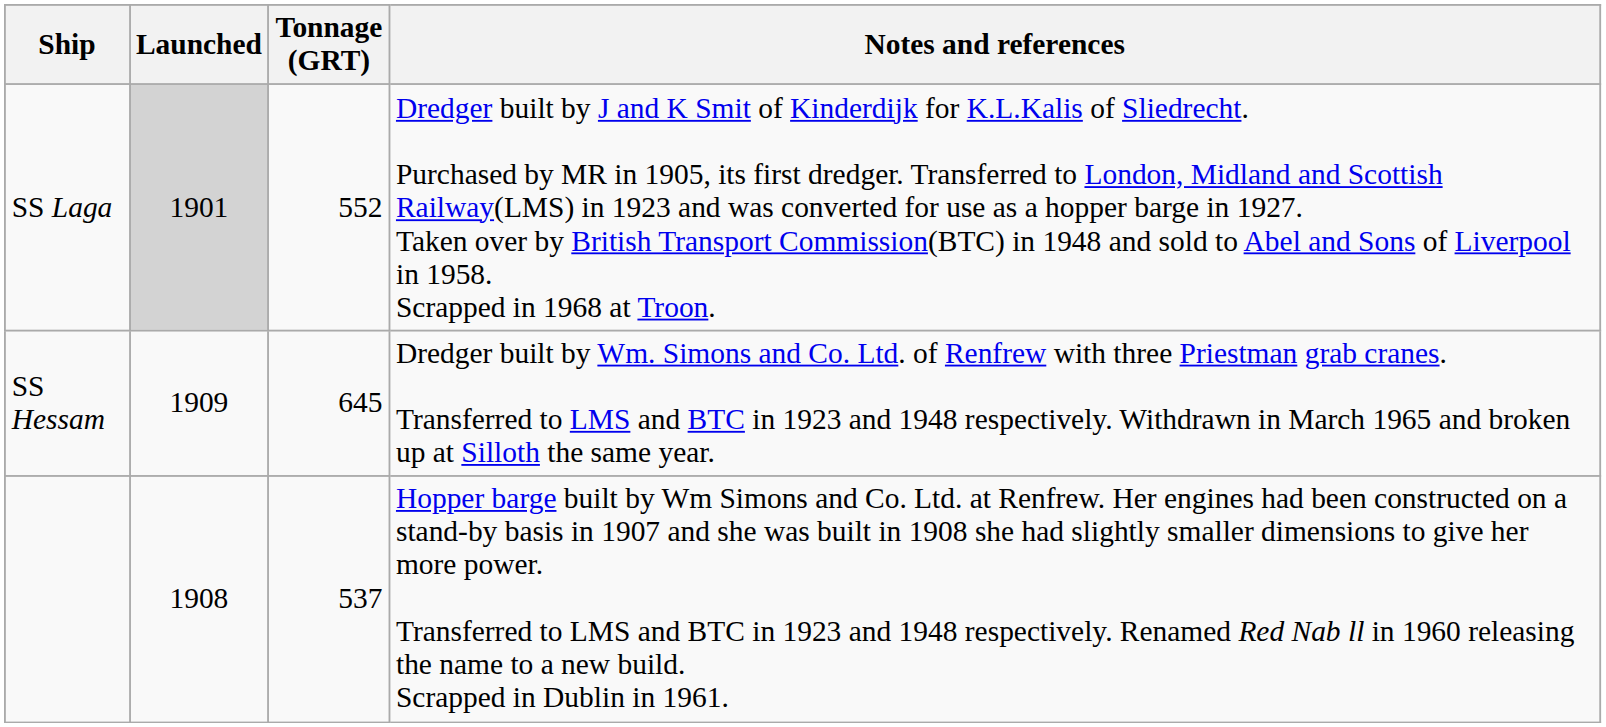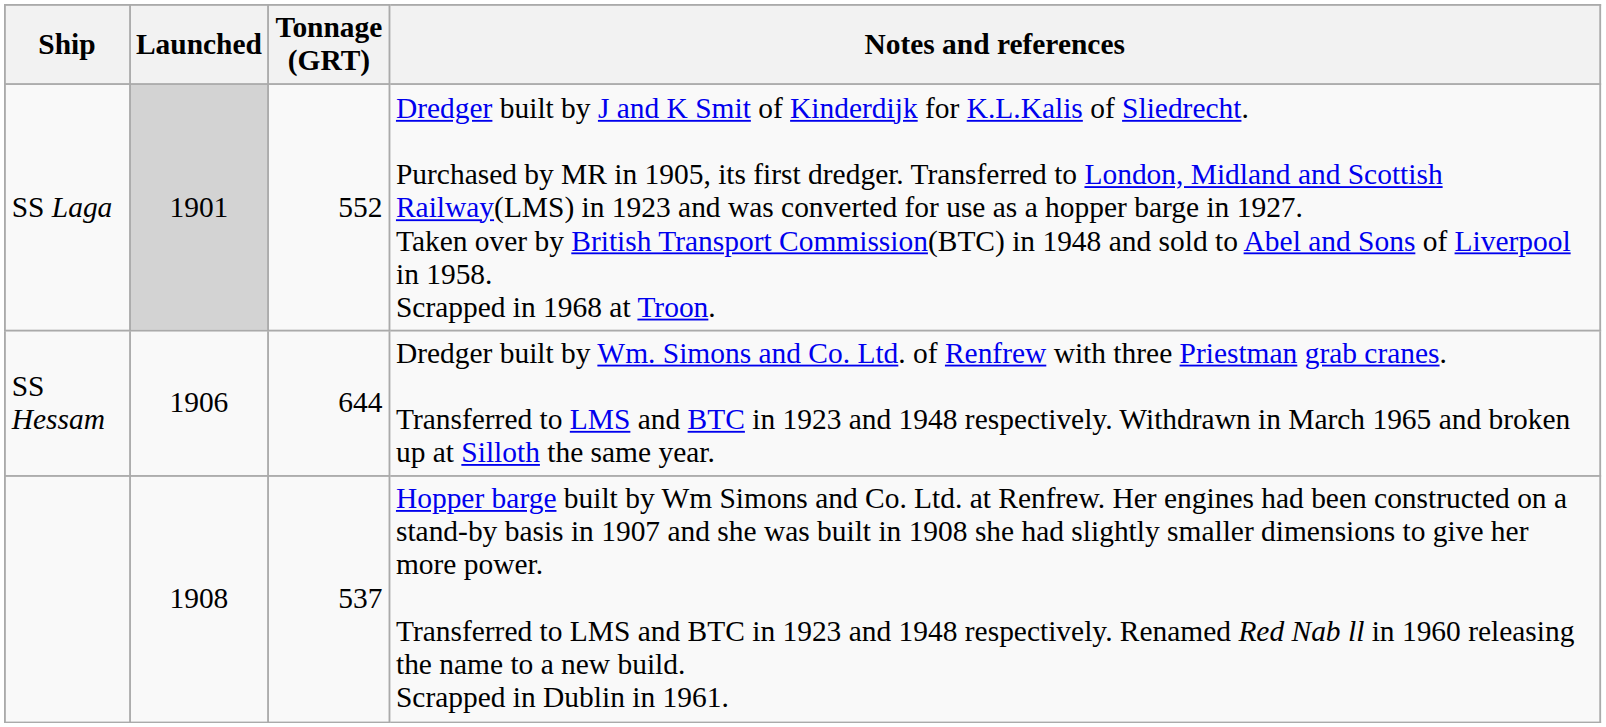(199, 402) 1909 -> (199, 402) 1906
(360, 402) 645 -> (360, 402) 644
